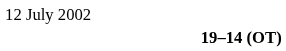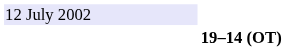(48, 14) no background -> (48, 14) lavender background
